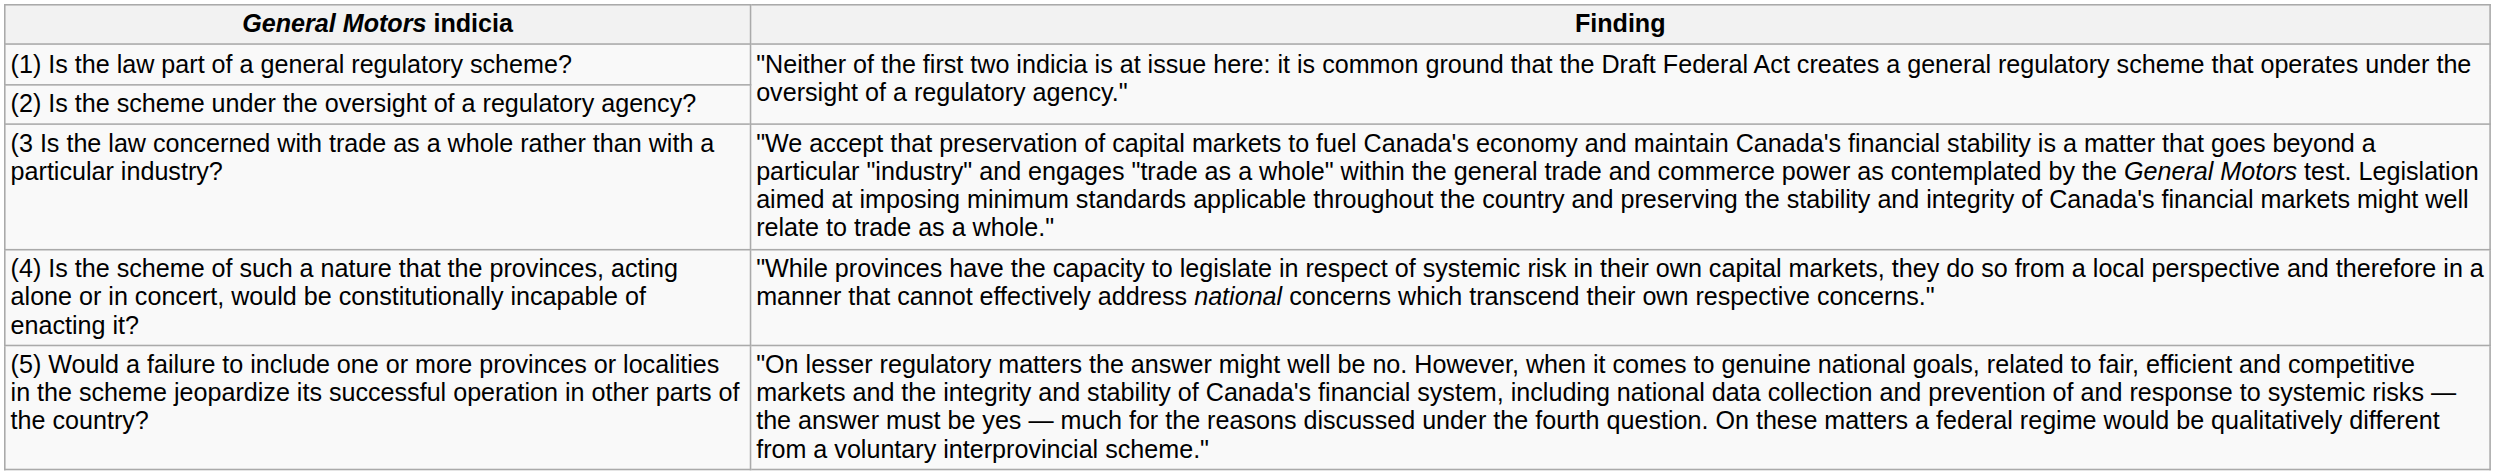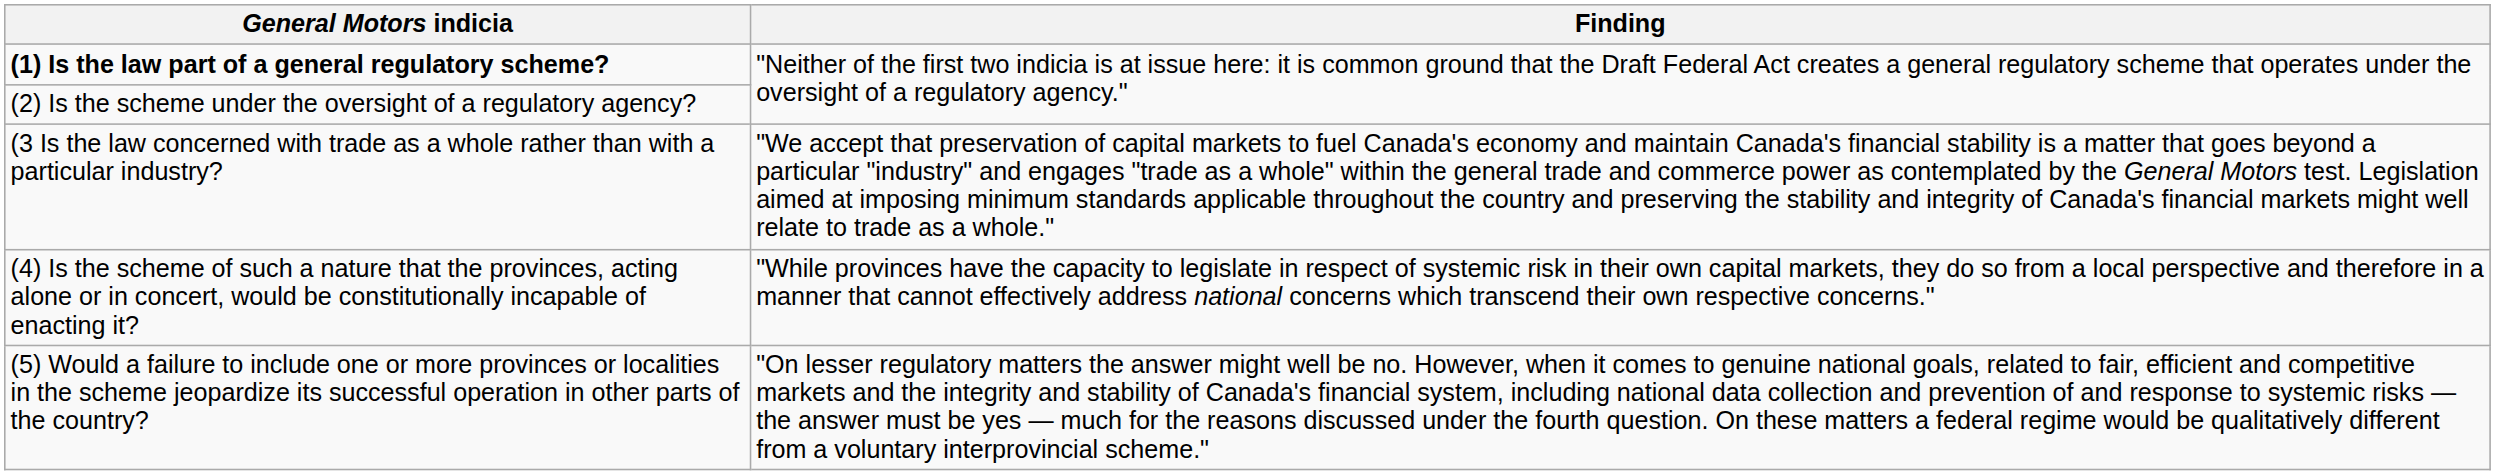(291, 64) normal -> (310, 64) bold
